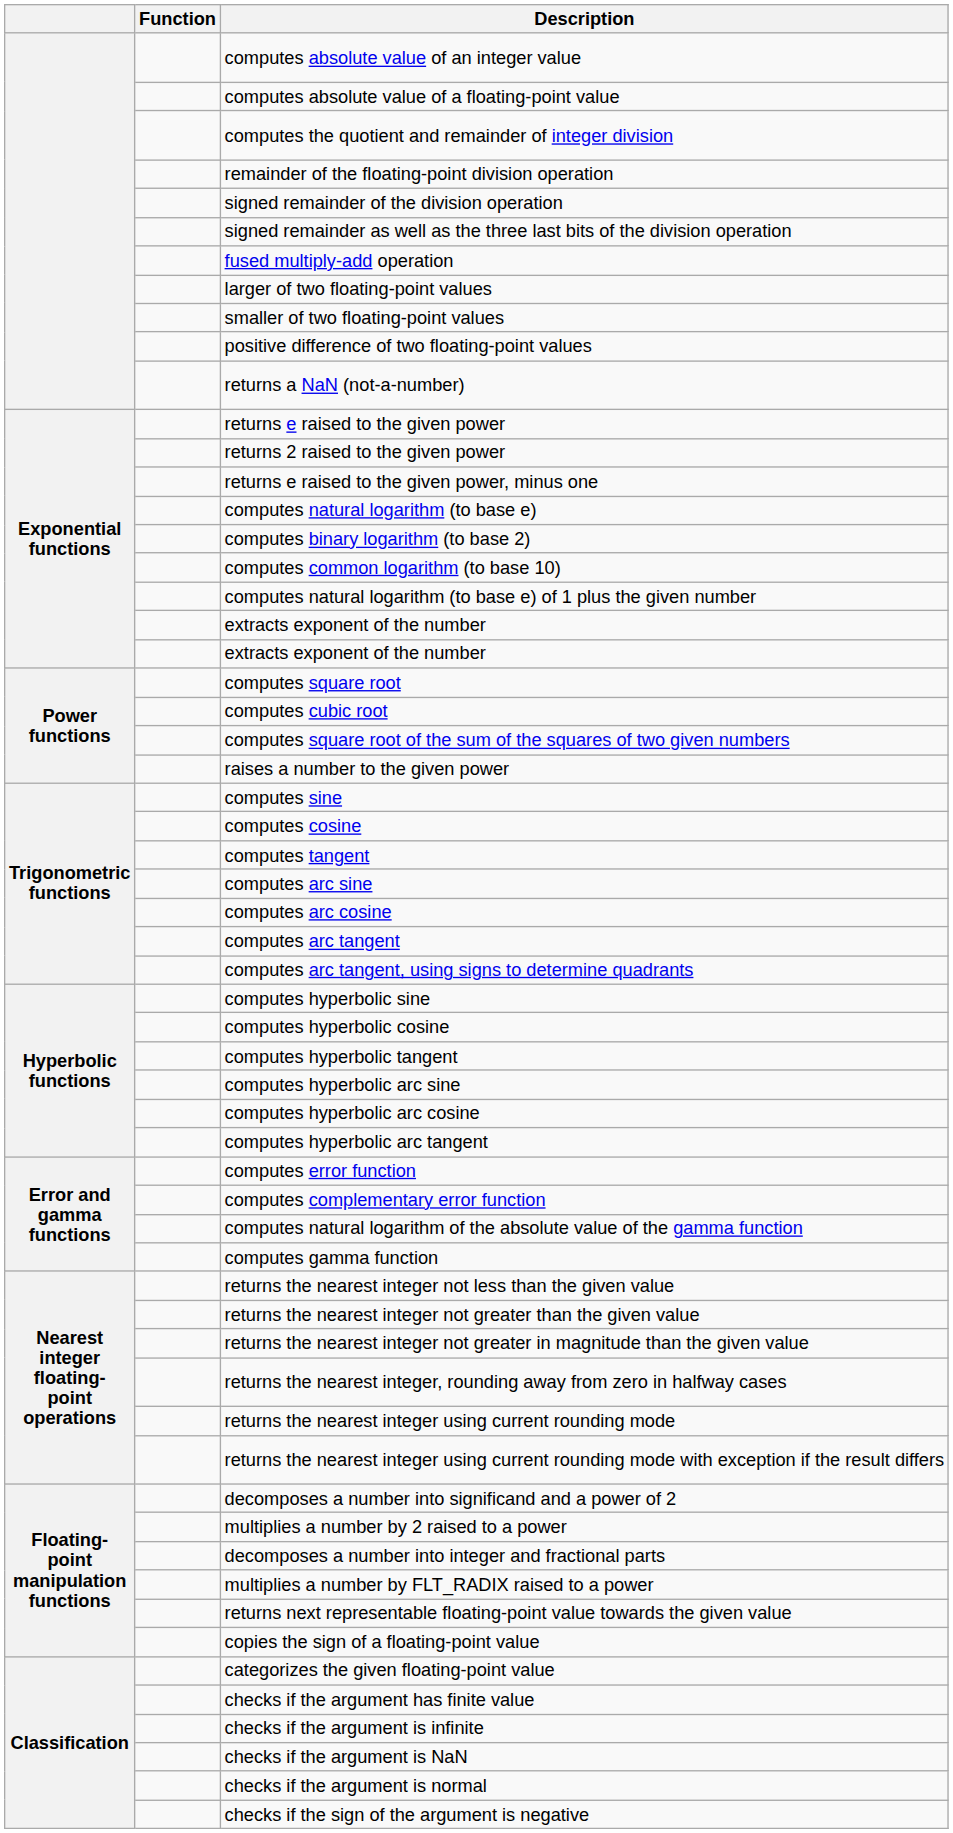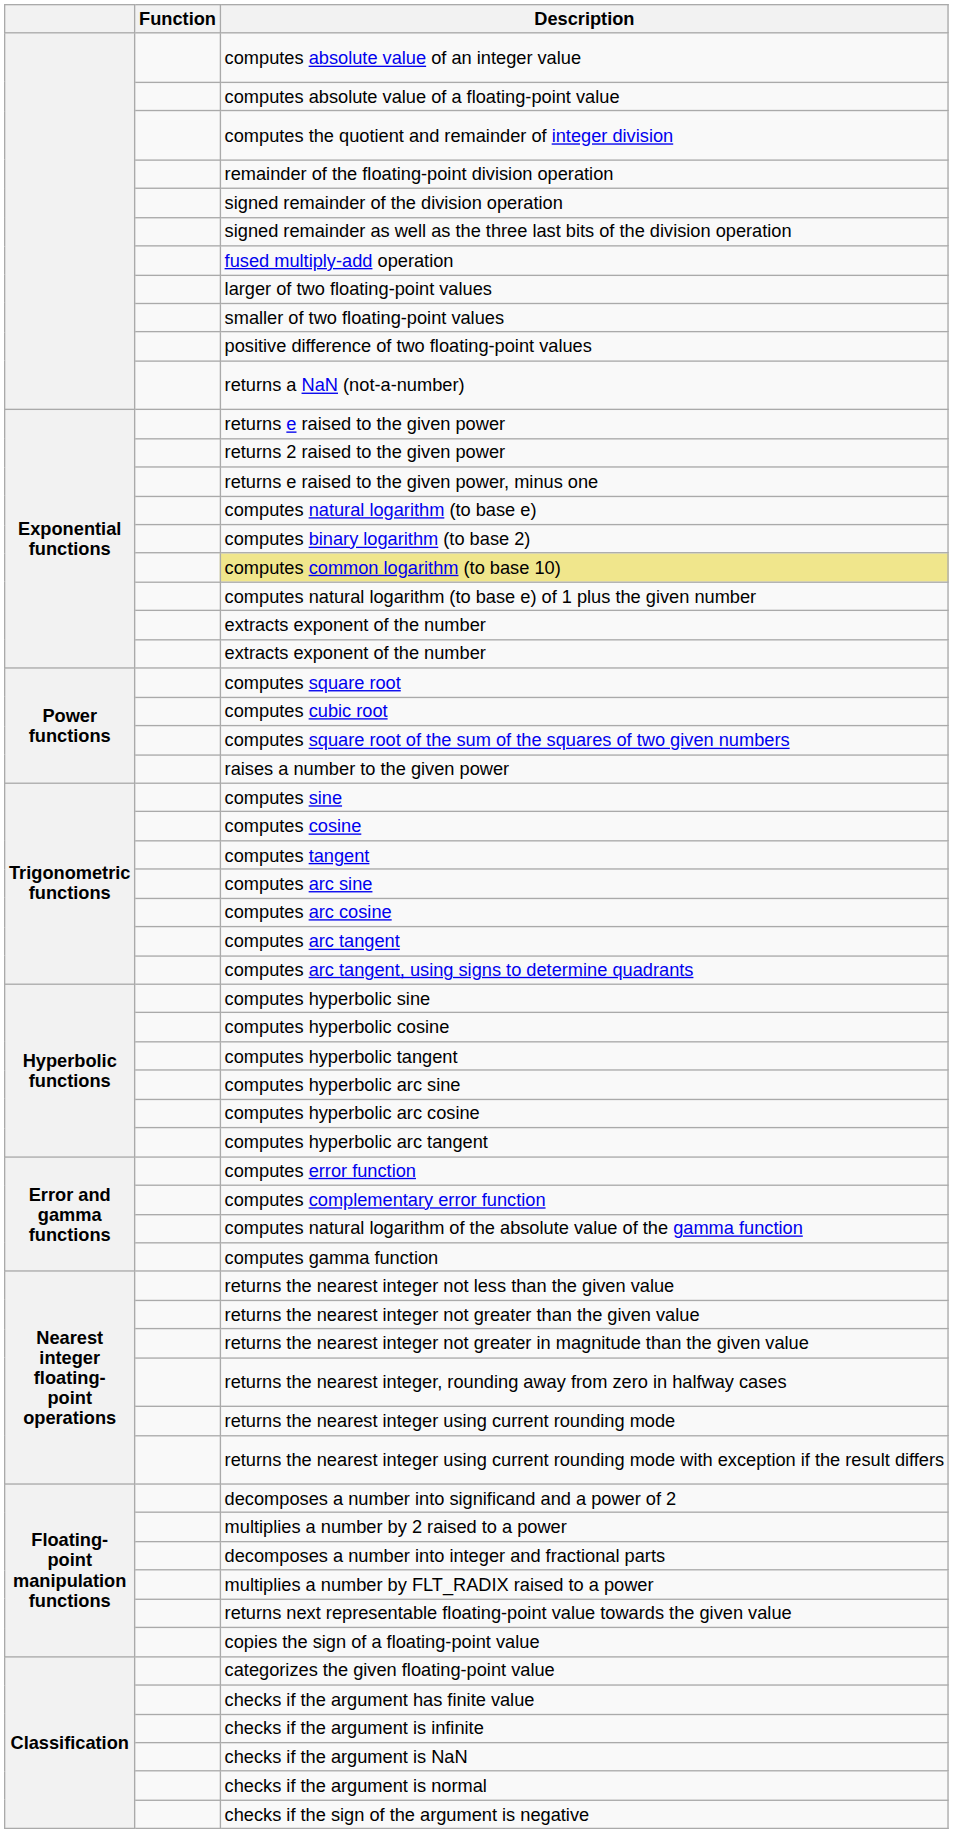(393, 567) no background -> (393, 567) khaki background
